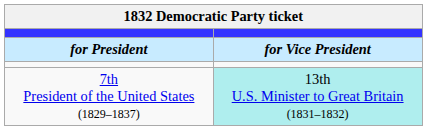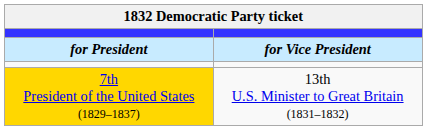(109, 96) no background -> (109, 96) gold background
(318, 96) paleturquoise background -> (318, 96) no background
